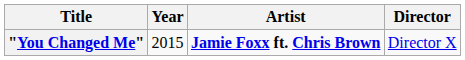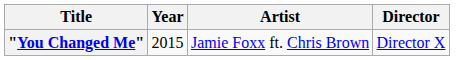(286, 42) bold -> (280, 42) normal
